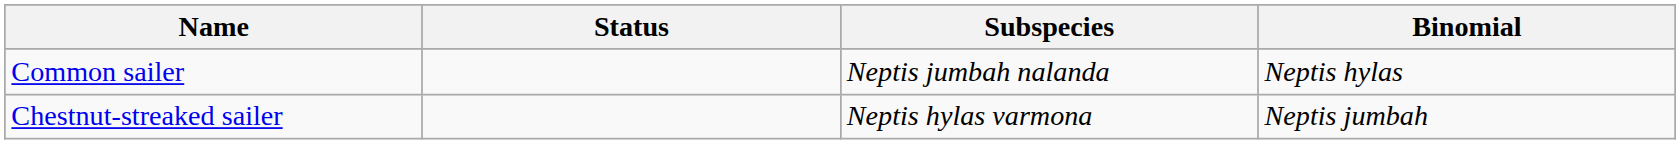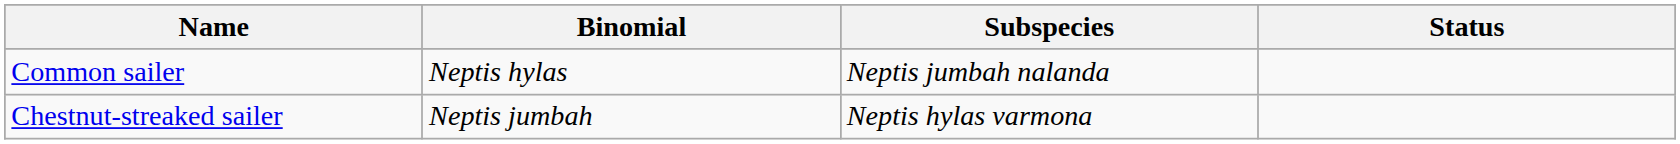columns swapped: (1467, 26) <-> (631, 26)
